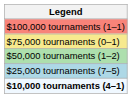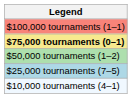(63, 41) normal -> (65, 41) bold
(65, 85) bold -> (63, 85) normal
